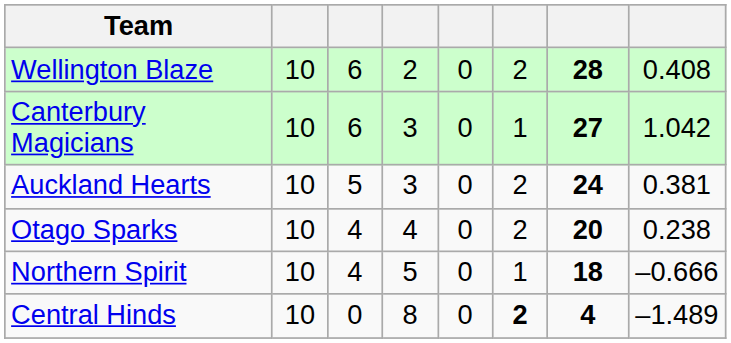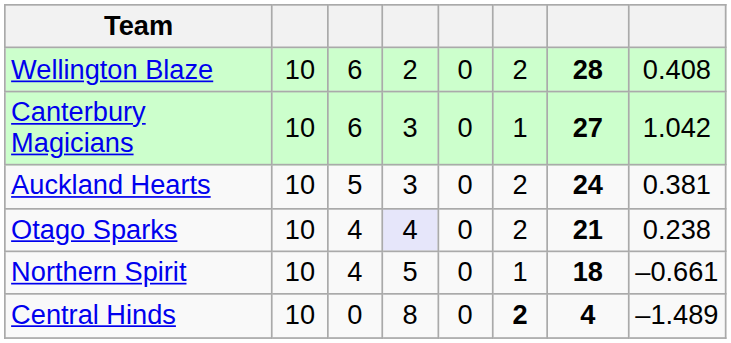(410, 229) no background -> (410, 229) lavender background
(588, 229) 20 -> (588, 229) 21
(677, 272) –0.666 -> (677, 272) –0.661
